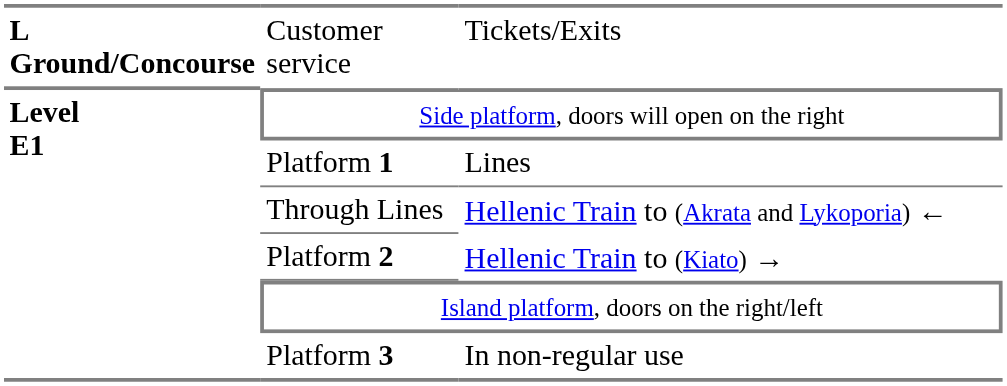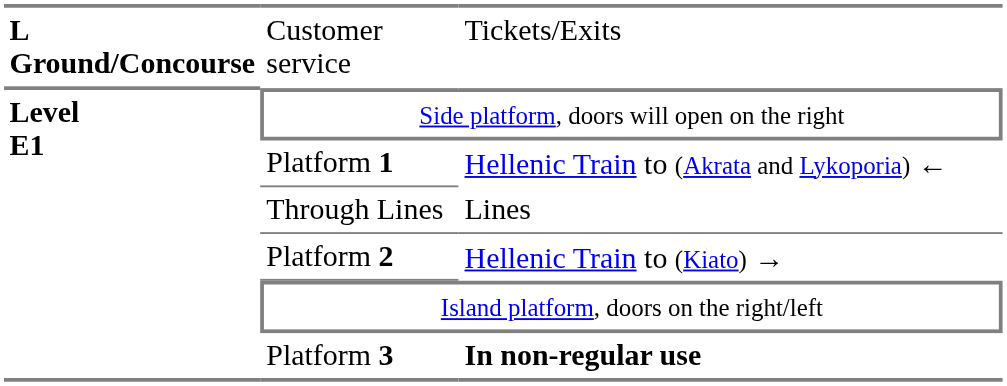(498, 162) Lines -> (706, 163) Hellenic Train to (Akrata and Lykoporia) ←
(706, 210) Hellenic Train to (Akrata and Lykoporia) ← -> (498, 209) Lines
(574, 355) normal -> (583, 355) bold
